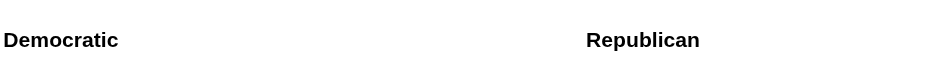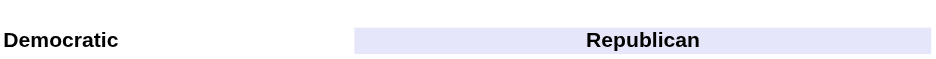(643, 40) no background -> (643, 40) lavender background
